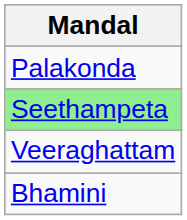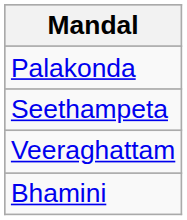(89, 109) lightgreen background -> (89, 109) no background
